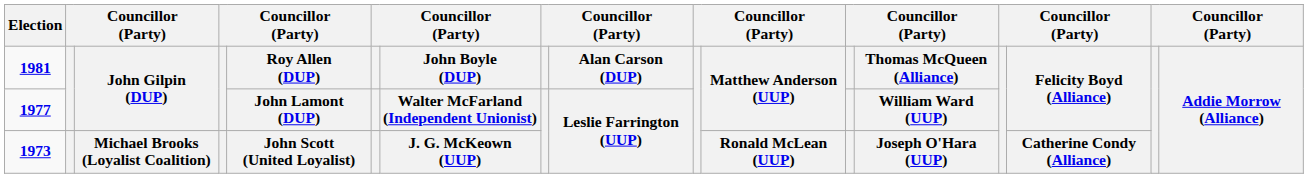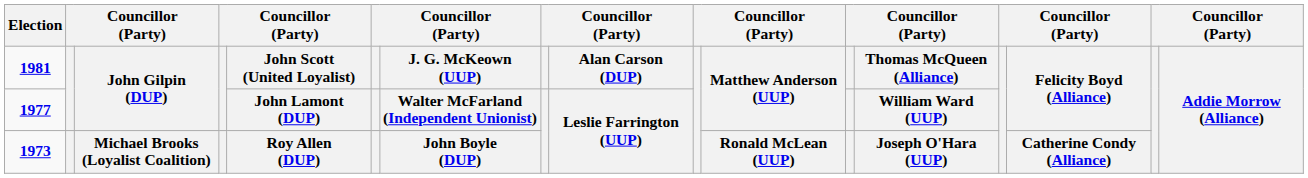(299, 67) Roy Allen (DUP) -> (299, 67) John Scott (United Loyalist)
(460, 67) John Boyle (DUP) -> (460, 67) J. G. McKeown (UUP)
(299, 151) John Scott (United Loyalist) -> (299, 151) Roy Allen (DUP)
(460, 151) J. G. McKeown (UUP) -> (460, 151) John Boyle (DUP)
